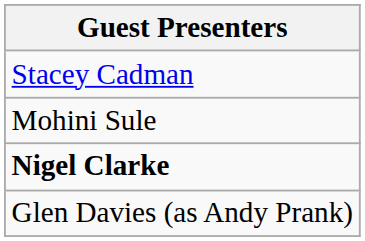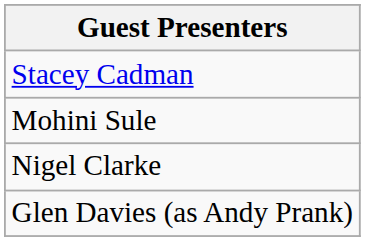(90, 166) bold -> (86, 166) normal
